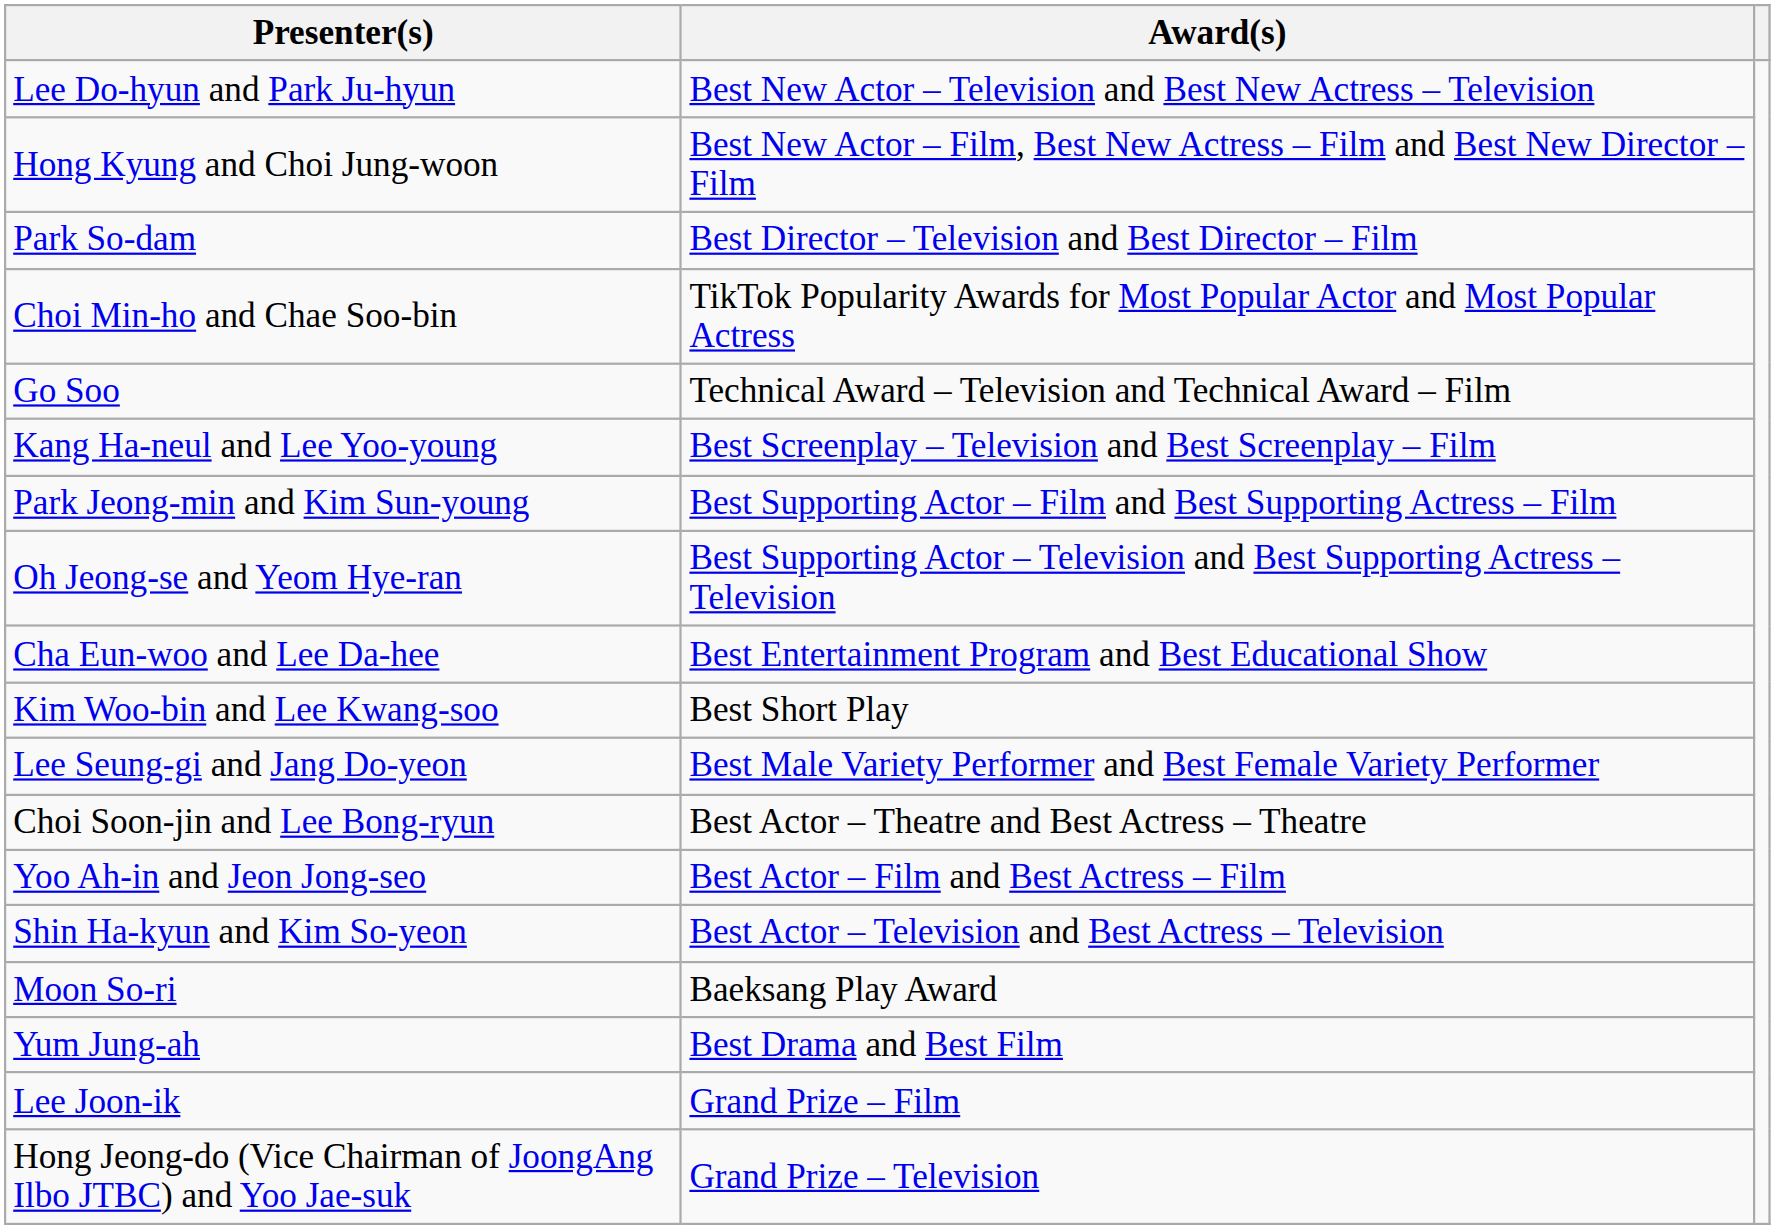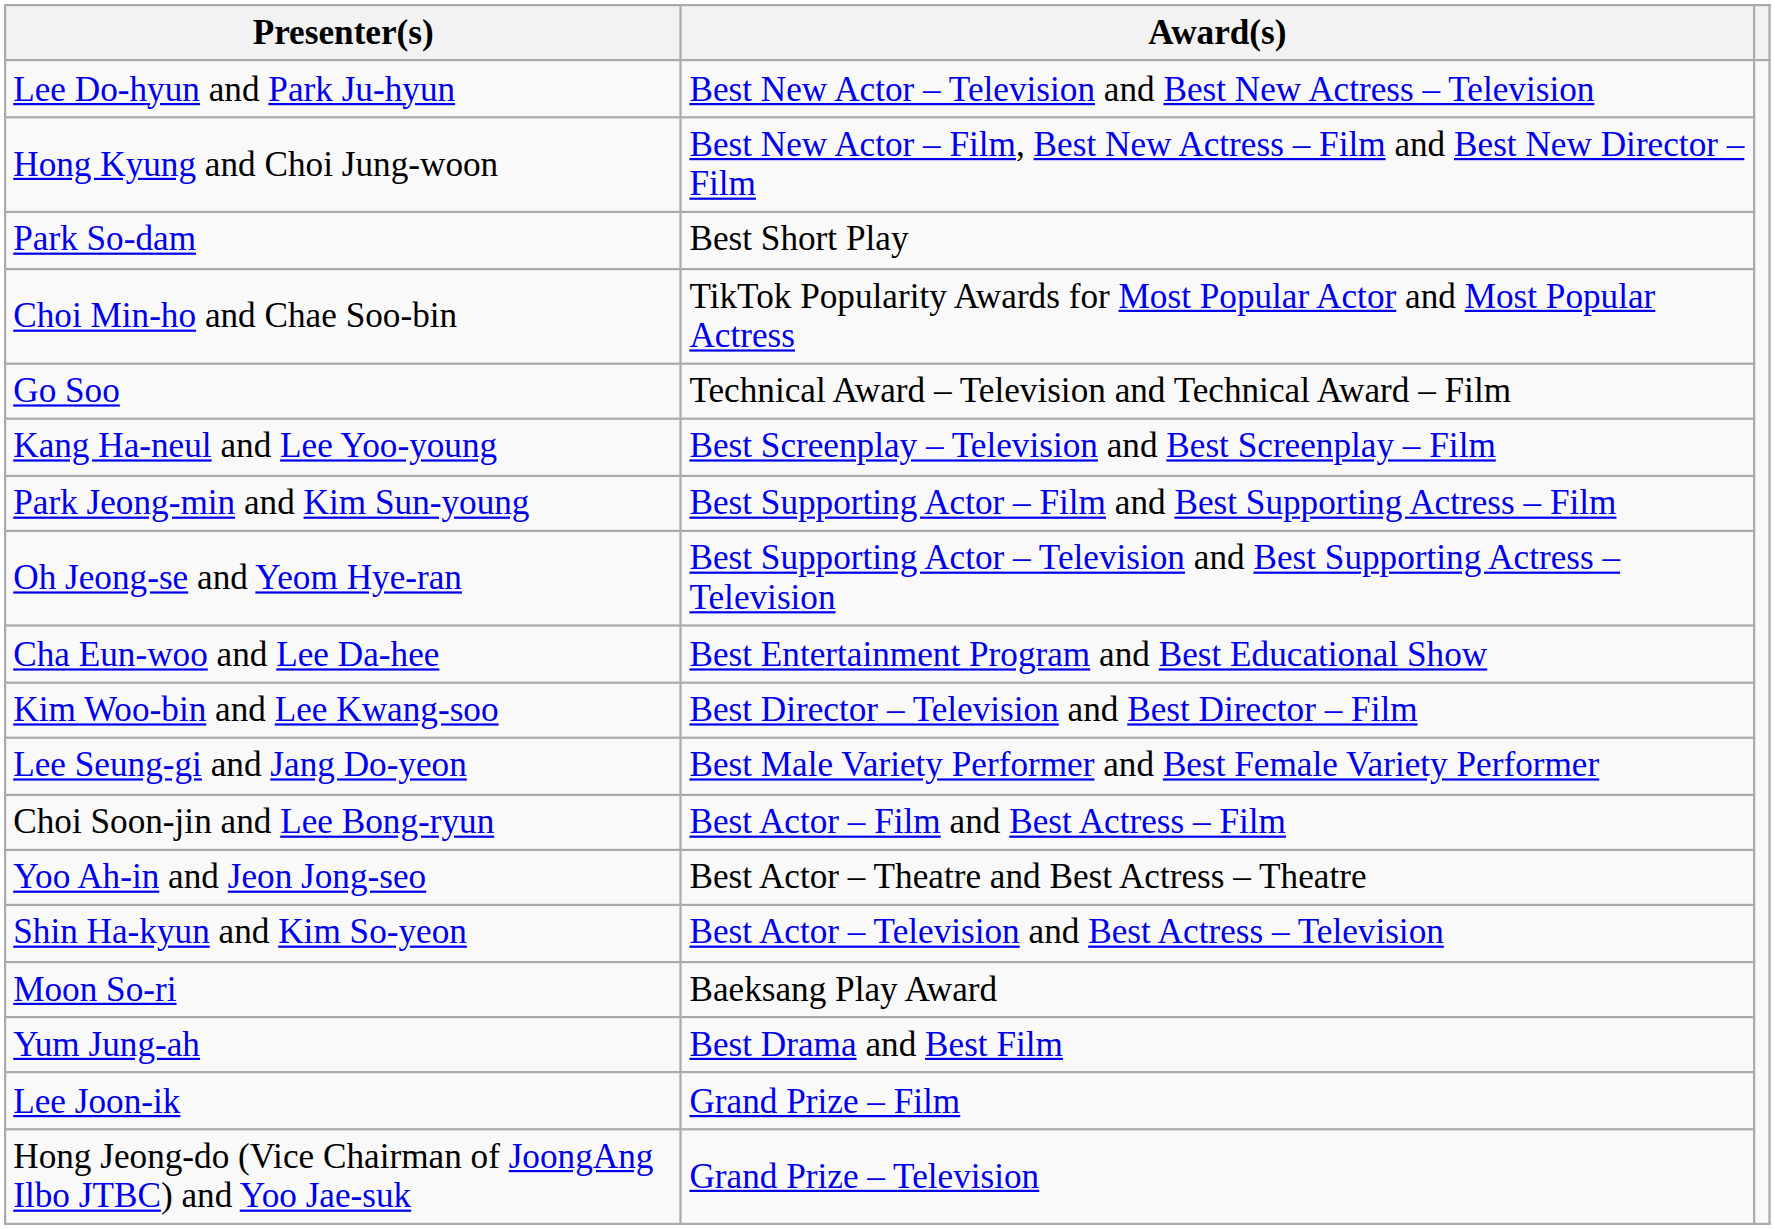(1054, 239) Best Director – Television and Best Director – Film -> (799, 239) Best Short Play
(799, 709) Best Short Play -> (1054, 709) Best Director – Television and Best Director – Film
(1028, 821) Best Actor – Theatre and Best Actress – Theatre -> (988, 821) Best Actor – Film and Best Actress – Film
(988, 876) Best Actor – Film and Best Actress – Film -> (1028, 876) Best Actor – Theatre and Best Actress – Theatre
